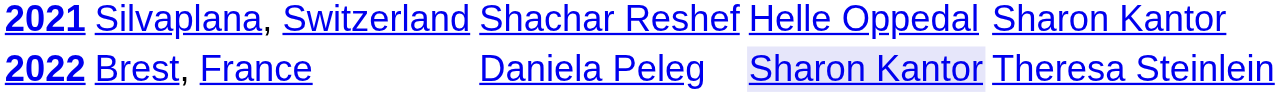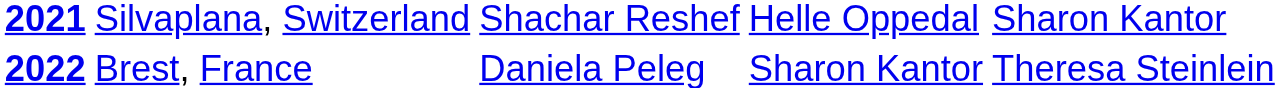(866, 68) lavender background -> (866, 68) no background
